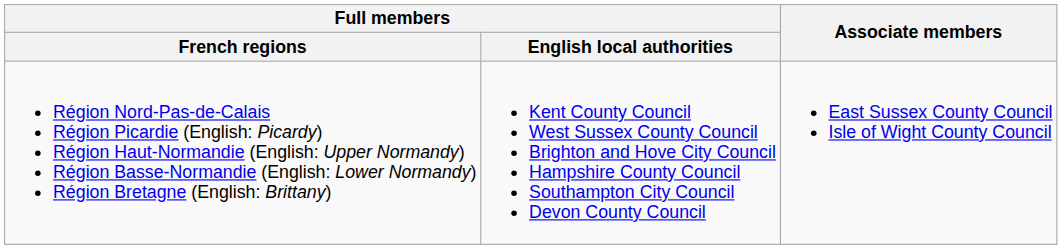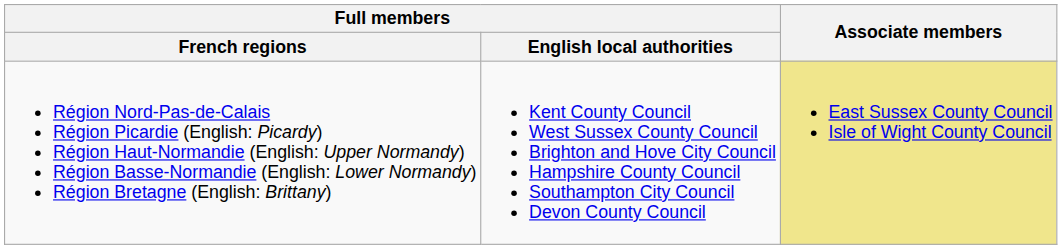(918, 123) no background -> (918, 123) khaki background
